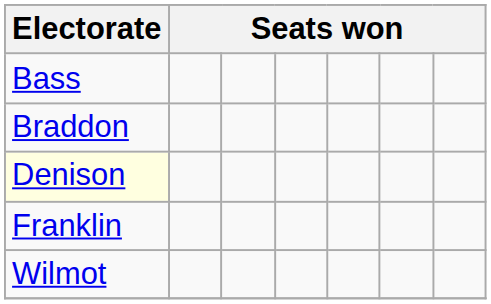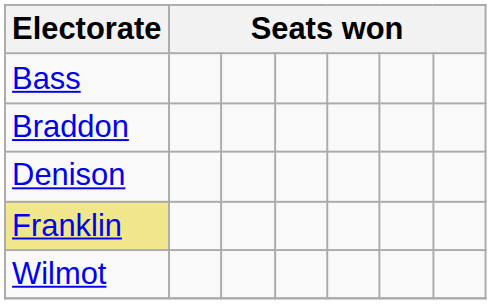(69, 175) lightyellow background -> (69, 175) no background
(67, 224) no background -> (67, 224) khaki background
